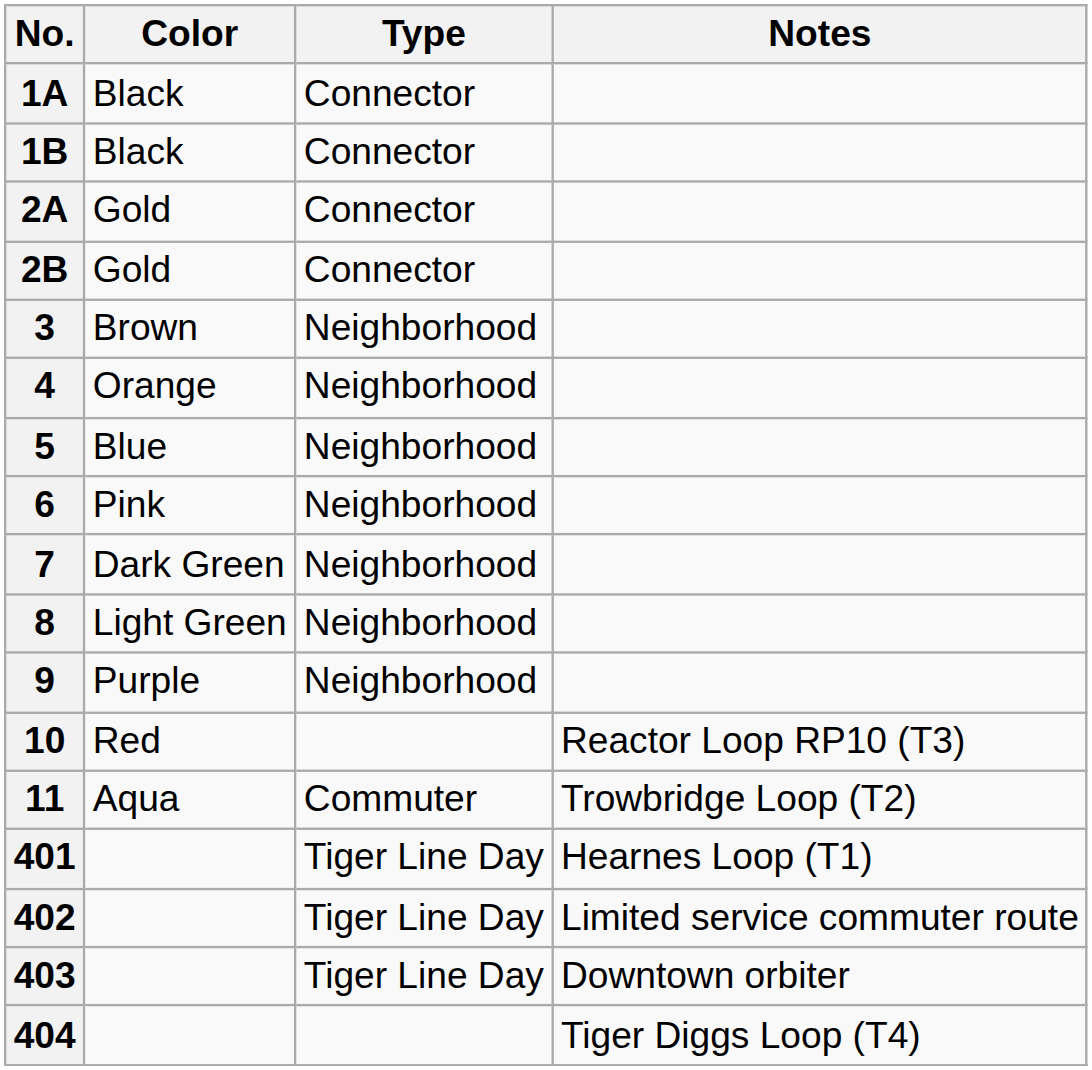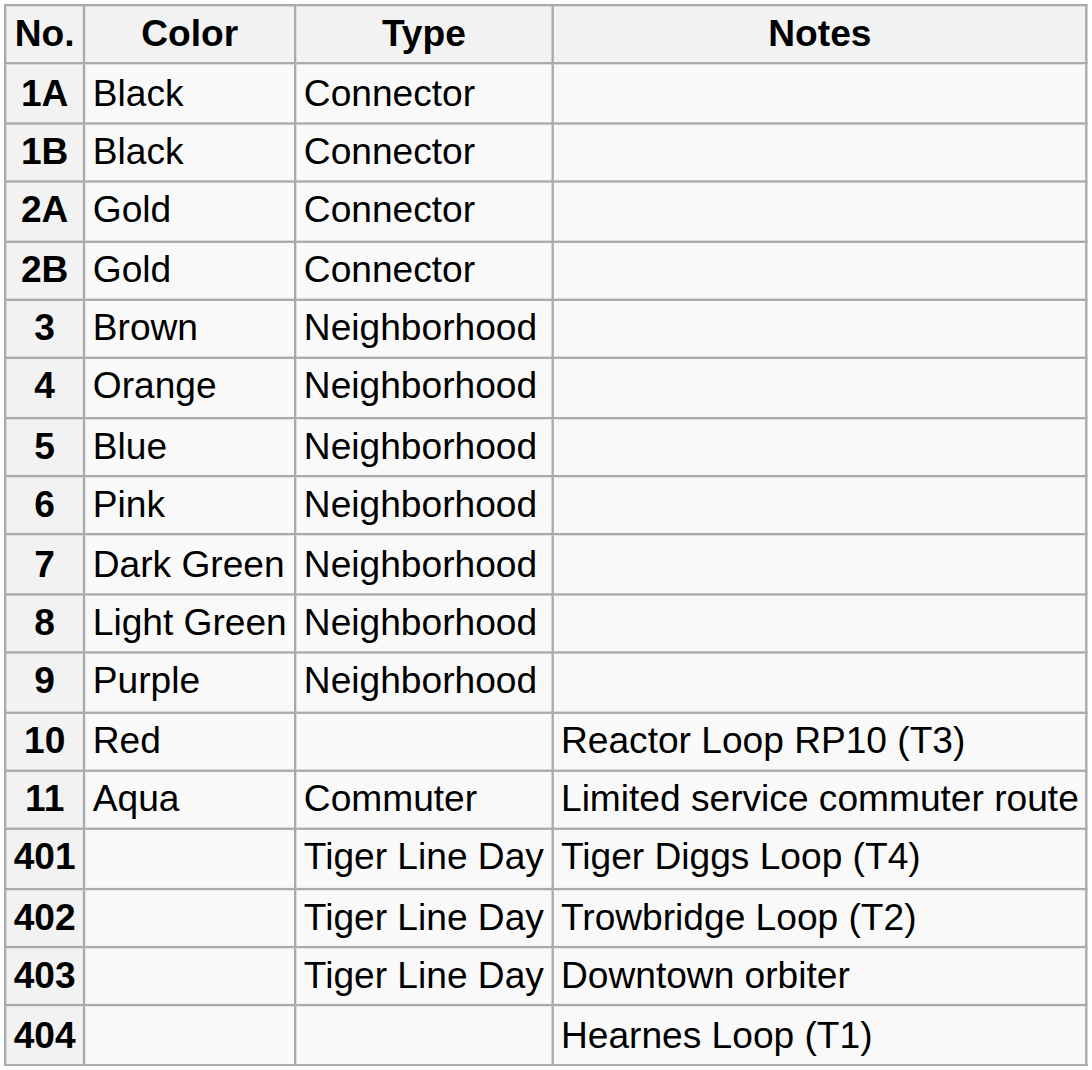(739, 799) Trowbridge Loop (T2) -> (820, 799) Limited service commuter route
(717, 858) Hearnes Loop (T1) -> (741, 858) Tiger Diggs Loop (T4)
(820, 916) Limited service commuter route -> (739, 916) Trowbridge Loop (T2)
(741, 1034) Tiger Diggs Loop (T4) -> (717, 1034) Hearnes Loop (T1)
